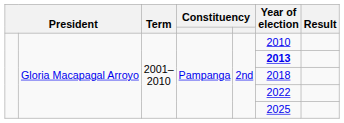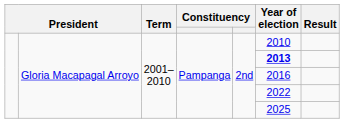(278, 76) 2018 -> (278, 76) 2016
